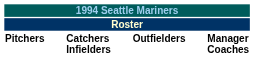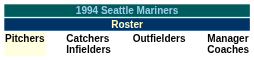(25, 38) no background -> (25, 38) lightyellow background
